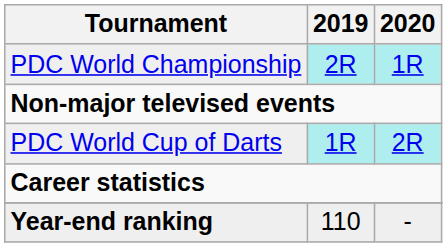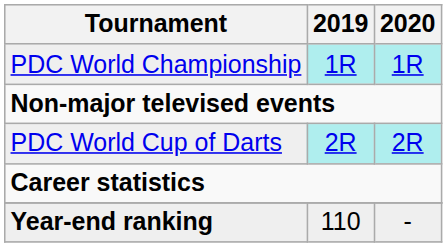(341, 63) 2R -> (341, 63) 1R
(341, 143) 1R -> (341, 143) 2R
